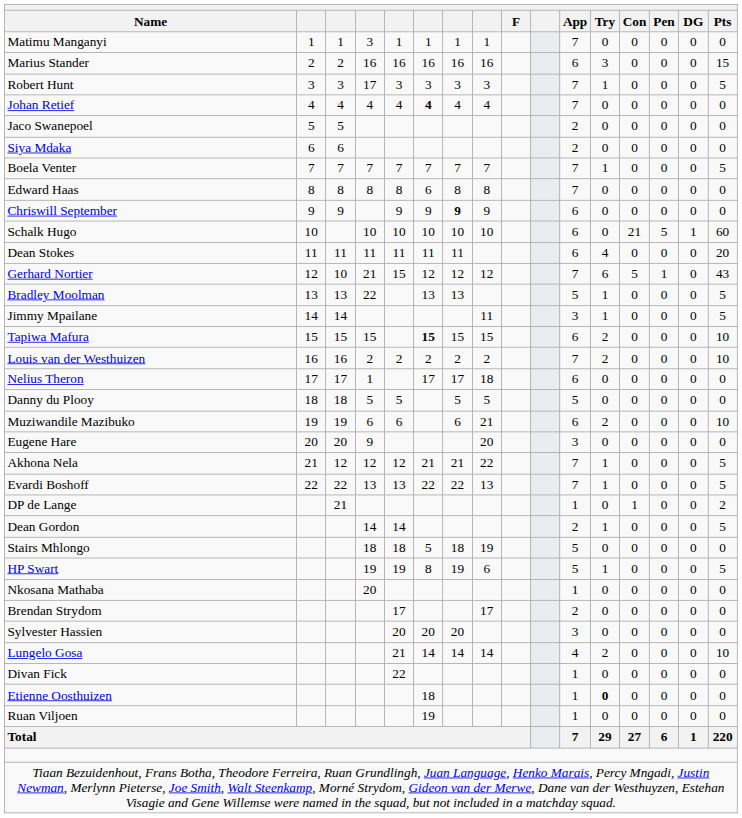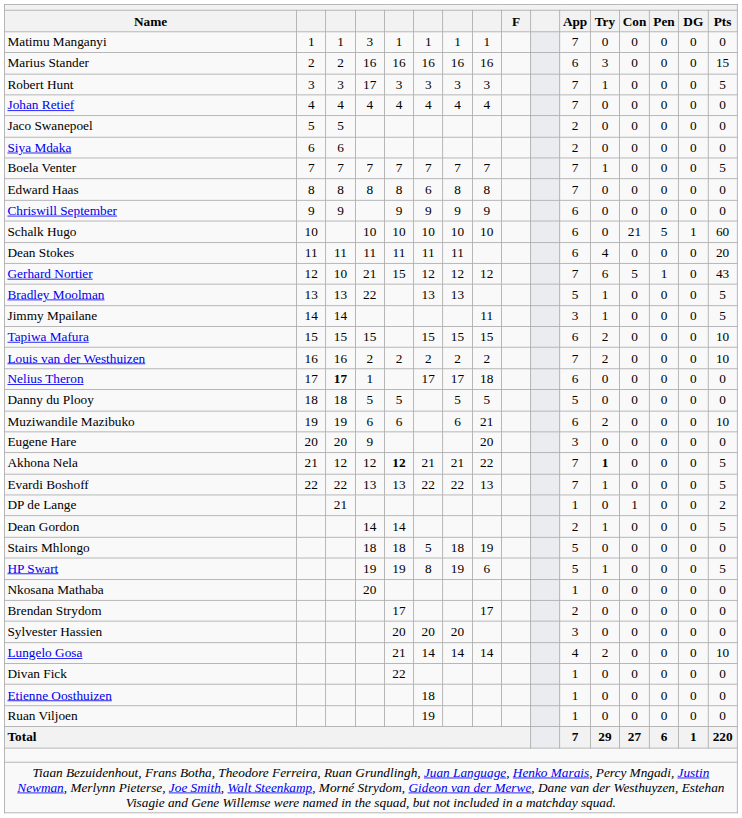(428, 105) bold -> (428, 105) normal
(458, 210) bold -> (458, 210) normal
(428, 337) bold -> (428, 337) normal
(340, 379) normal -> (340, 379) bold
(399, 463) normal -> (399, 463) bold
(605, 463) normal -> (605, 463) bold
(605, 695) bold -> (605, 695) normal
